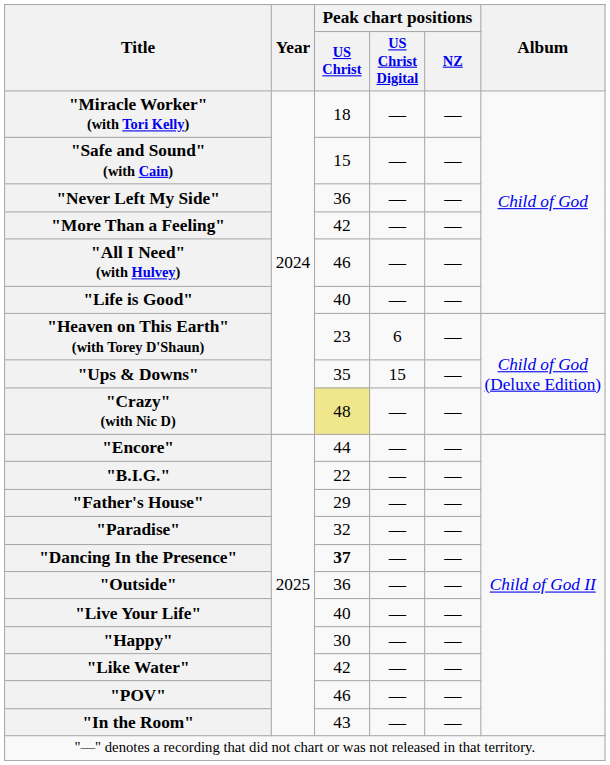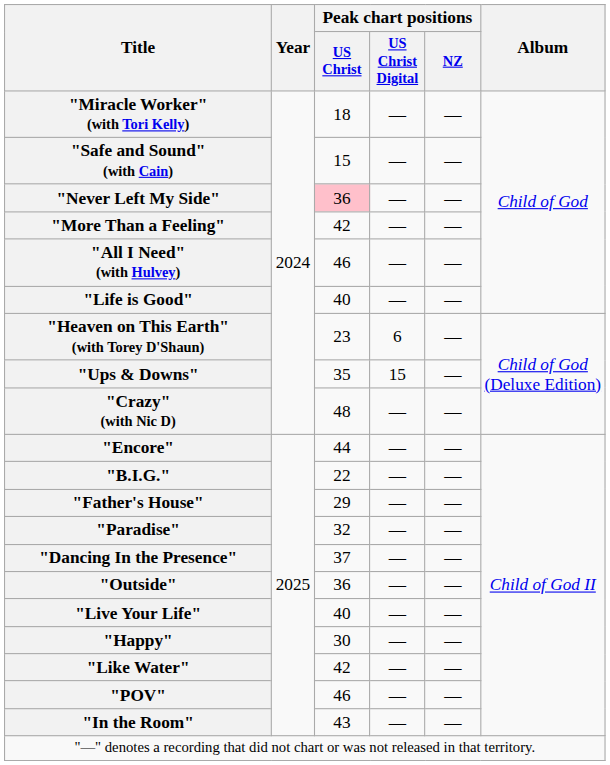(342, 197) no background -> (342, 197) pink background
(342, 410) khaki background -> (342, 410) no background
(342, 557) bold -> (342, 557) normal
